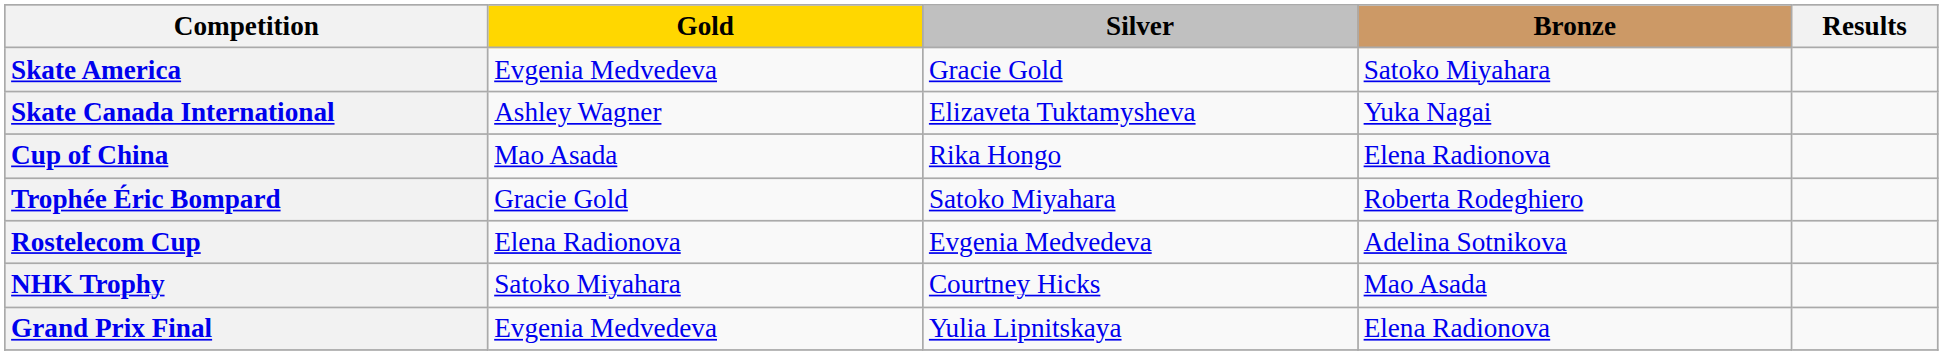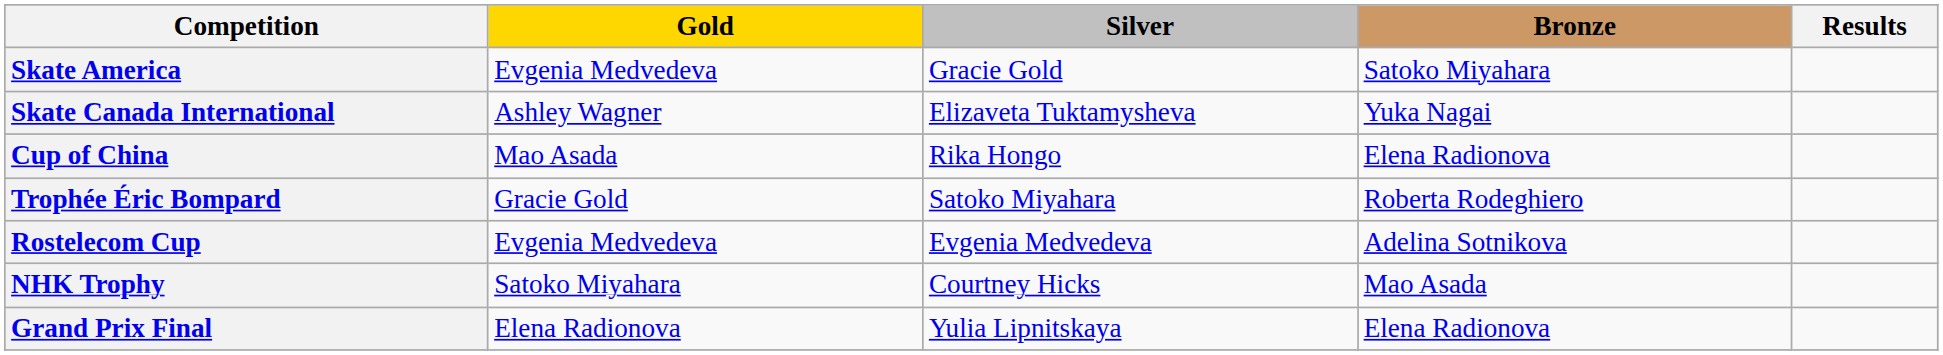(587, 241) Elena Radionova -> (606, 241) Evgenia Medvedeva
(606, 328) Evgenia Medvedeva -> (587, 328) Elena Radionova
